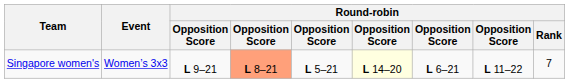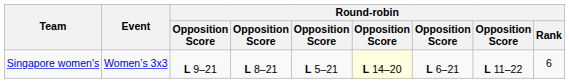(261, 70) lightsalmon background -> (261, 70) no background
(549, 64) 7 -> (549, 64) 6
